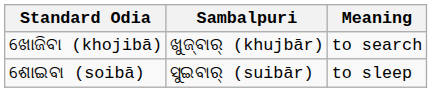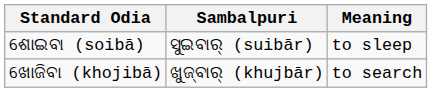rows swapped: (77, 73) <-> (85, 46)
